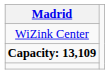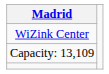(52, 53) bold -> (52, 53) normal
